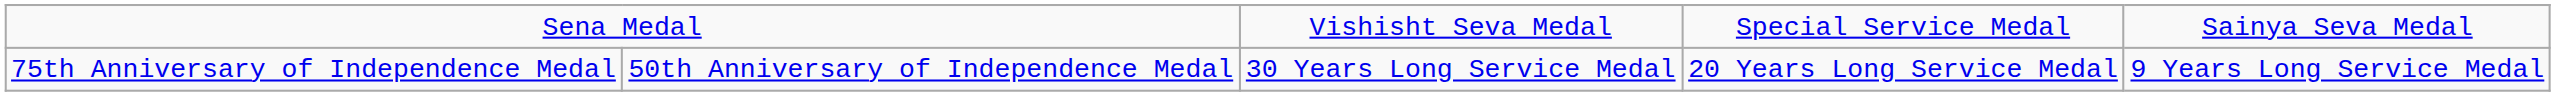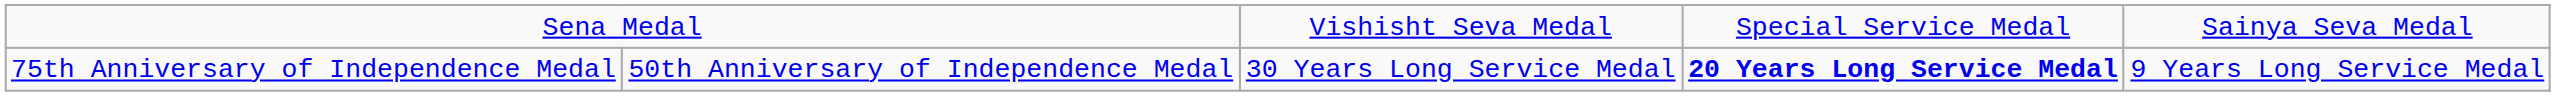(1903, 70) normal -> (1903, 70) bold
